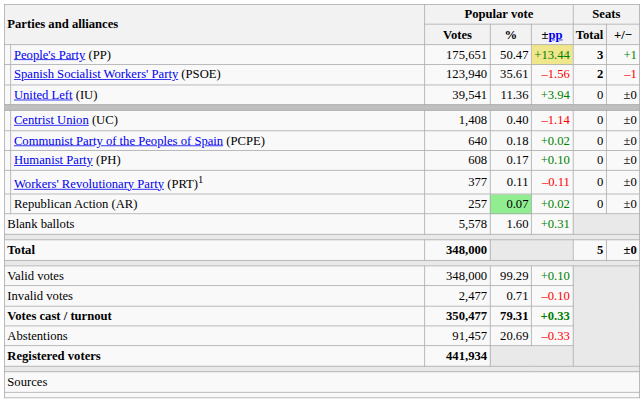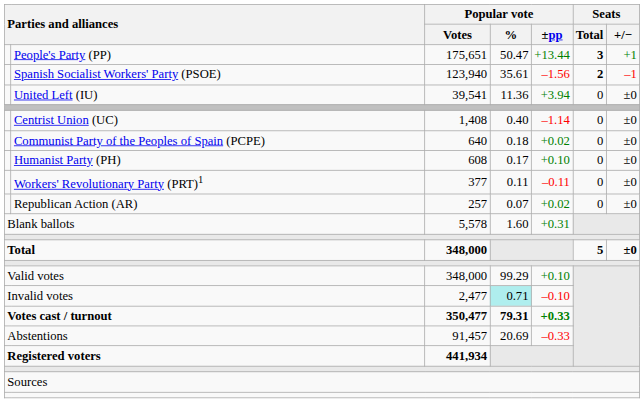(552, 54) khaki background -> (552, 54) no background
(517, 204) lightgreen background -> (517, 204) no background
(517, 296) no background -> (517, 296) paleturquoise background
